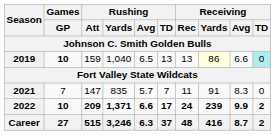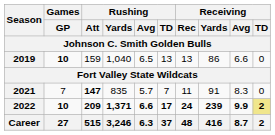(214, 59) lightyellow background -> (214, 59) no background
(262, 59) paleturquoise background -> (262, 59) no background
(92, 91) normal -> (92, 91) bold
(262, 106) no background -> (262, 106) khaki background
